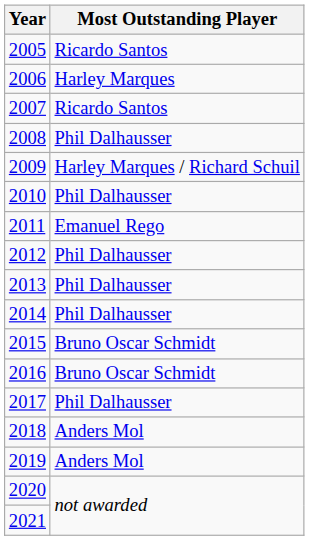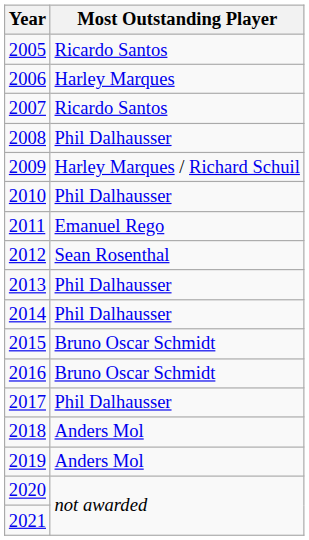(113, 255) Phil Dalhausser -> (112, 255) Sean Rosenthal
